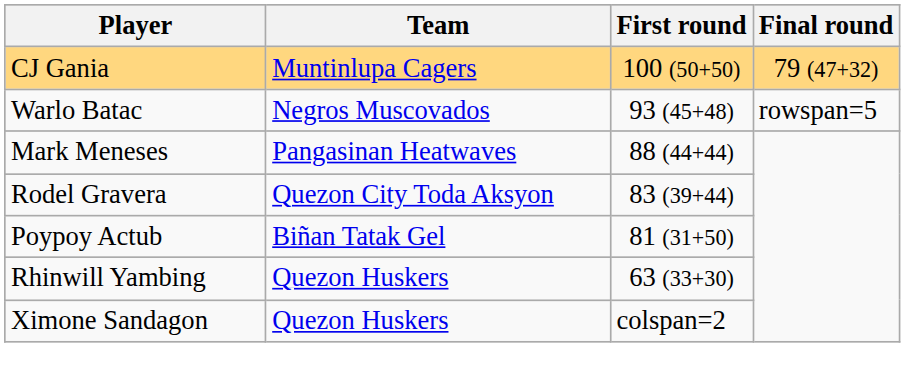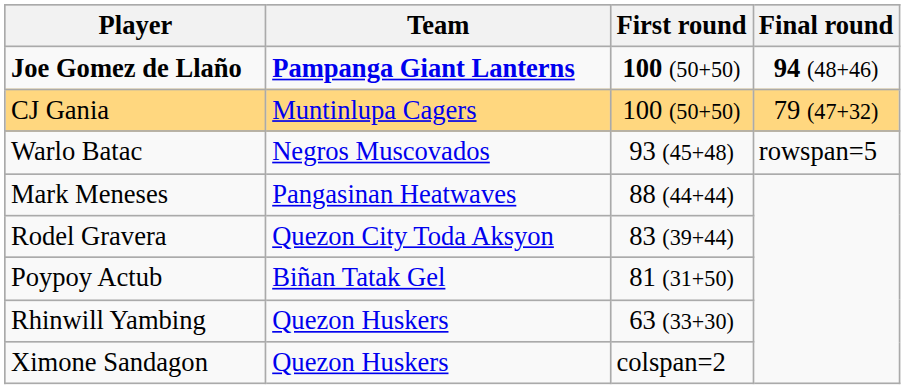+ row: (126, 67)
